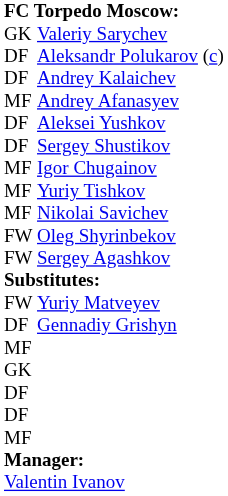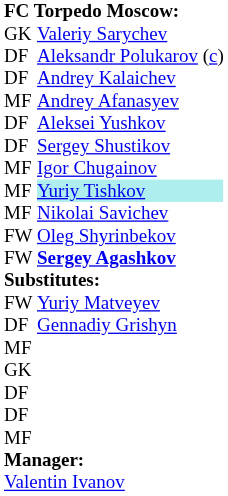(91, 190) no background -> (91, 190) paleturquoise background
(104, 257) normal -> (106, 257) bold
